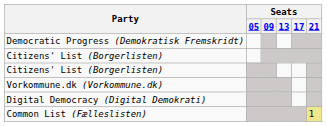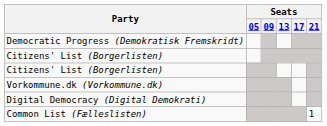(311, 114) khaki background -> (311, 114) no background
